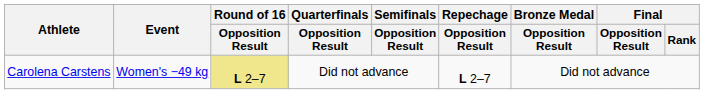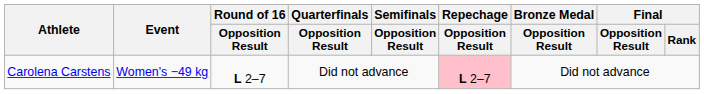(250, 79) khaki background -> (250, 79) no background
(475, 79) no background -> (475, 79) pink background
